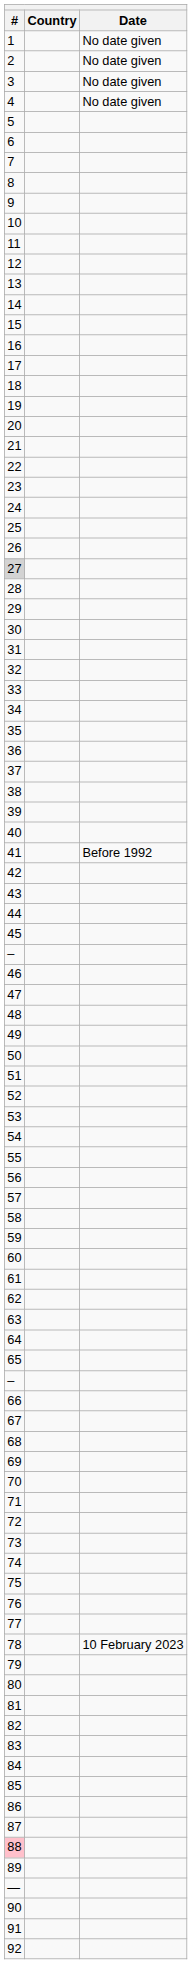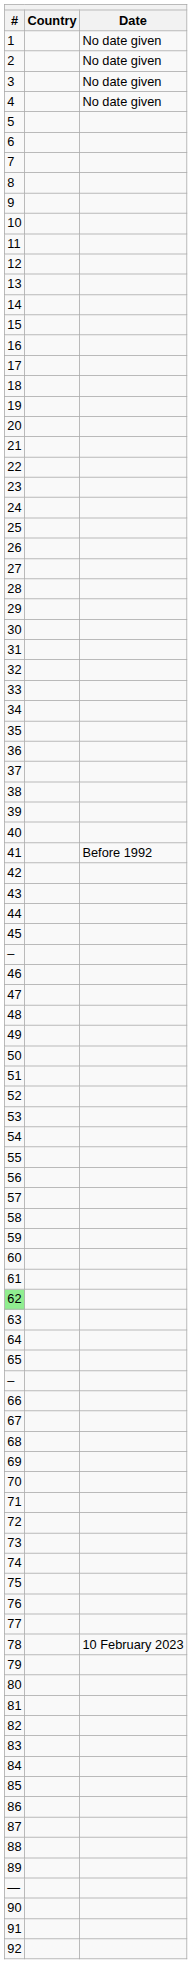(14, 568) lightgrey background -> (14, 568) no background
(14, 1299) no background -> (14, 1299) lightgreen background
(14, 1847) pink background -> (14, 1847) no background
